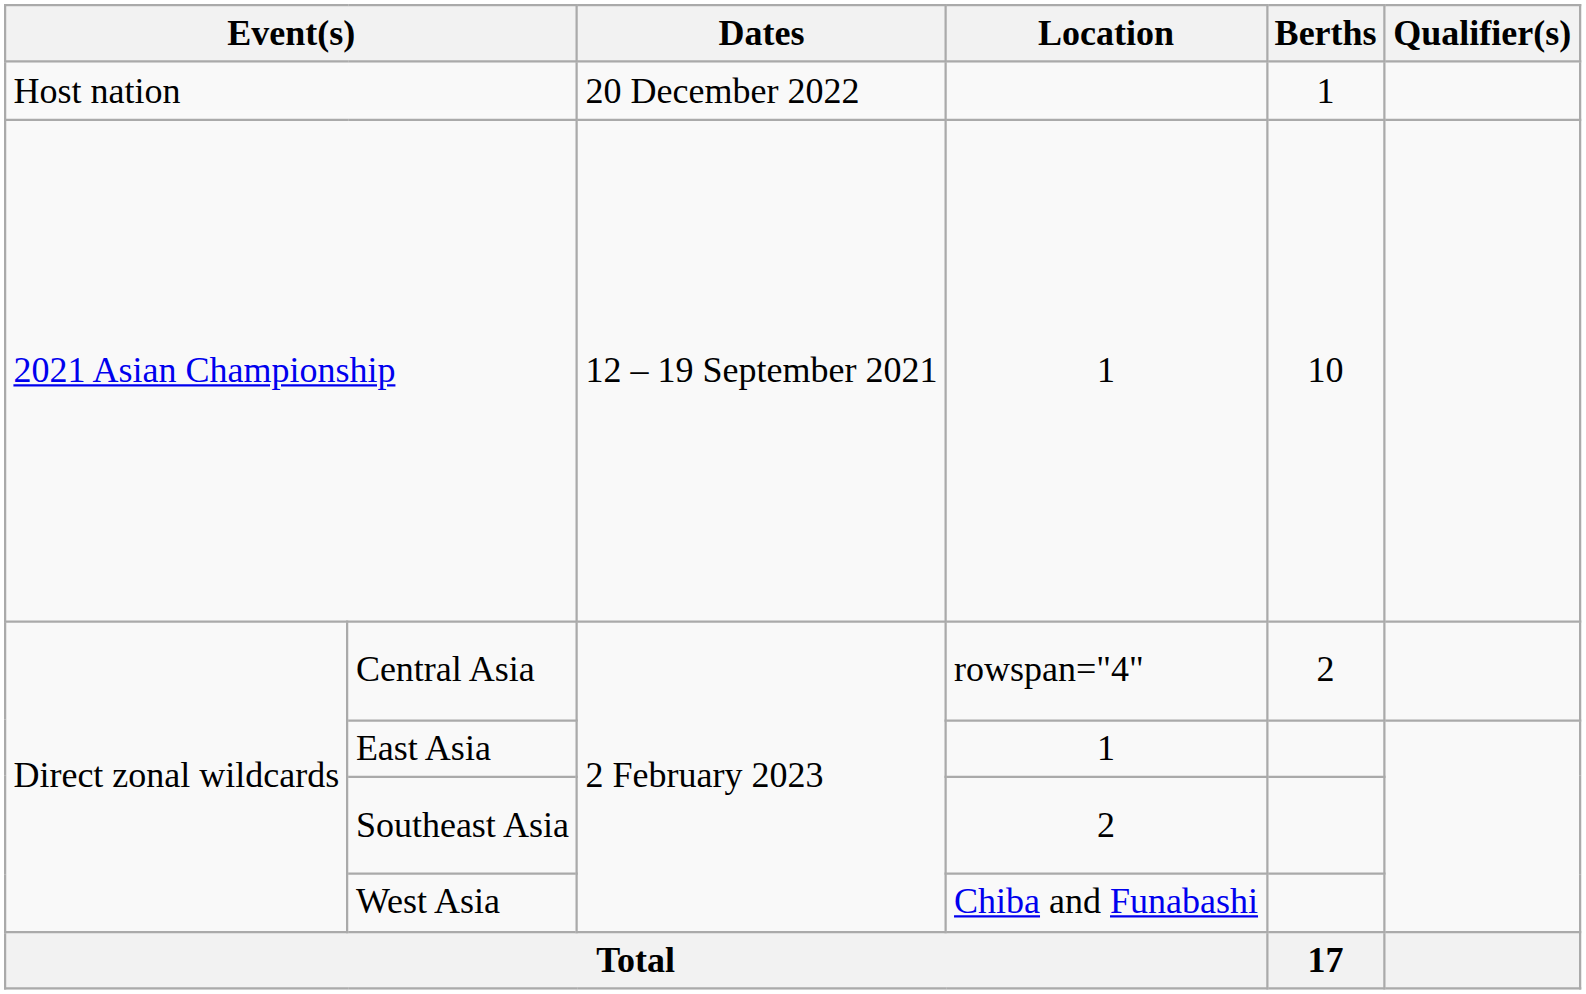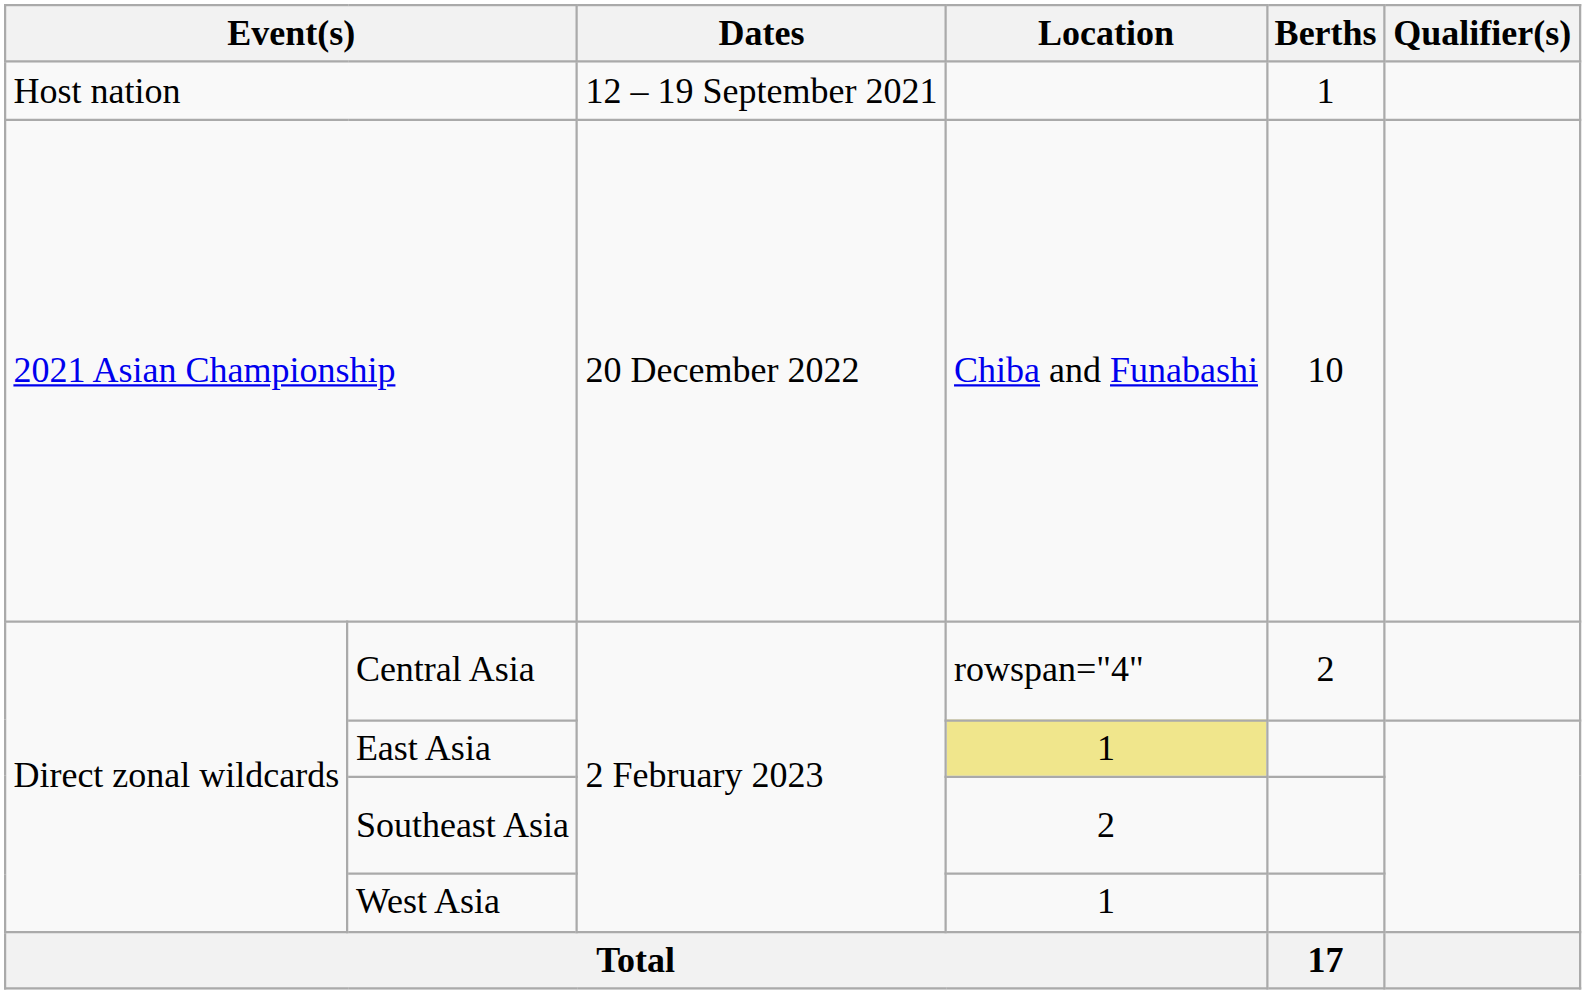(722, 90) 20 December 2022 -> (761, 90) 12 – 19 September 2021
(761, 369) 12 – 19 September 2021 -> (722, 369) 20 December 2022
(1106, 369) 1 -> (1106, 369) Chiba and Funabashi
(1106, 747) no background -> (1106, 747) khaki background
(1106, 902) Chiba and Funabashi -> (1106, 902) 1
